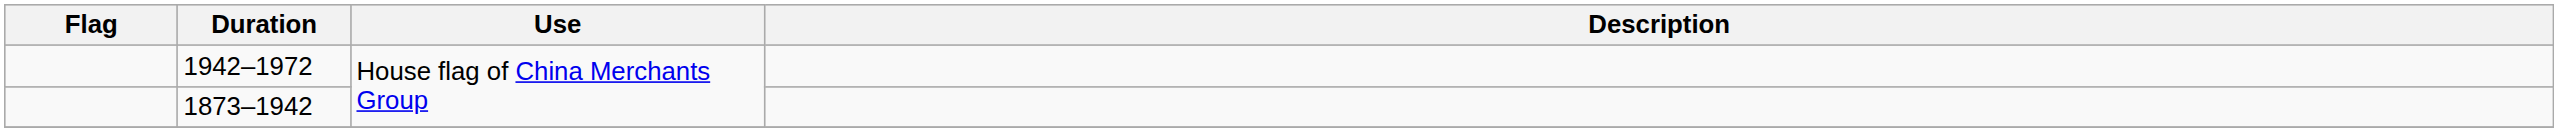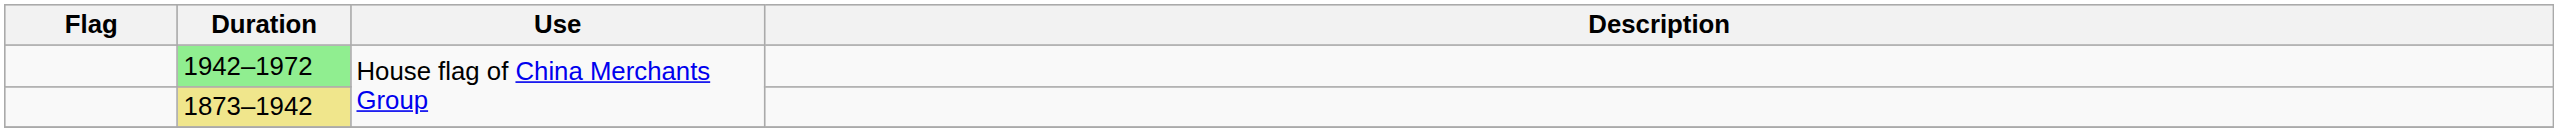(248, 65) no background -> (248, 65) lightgreen background
(248, 106) no background -> (248, 106) khaki background
